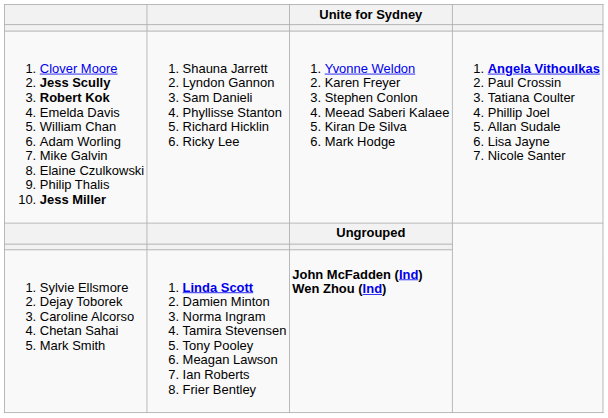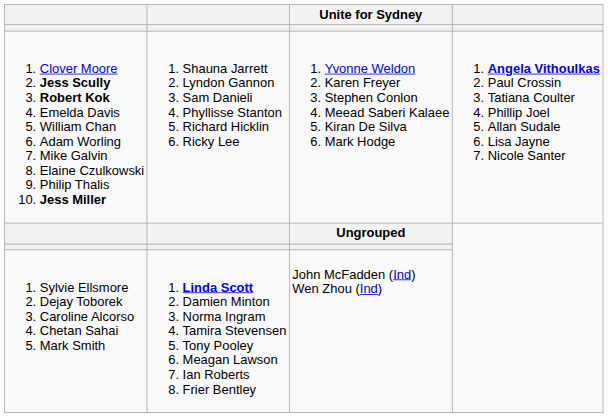(357, 281) bold -> (354, 281) normal
